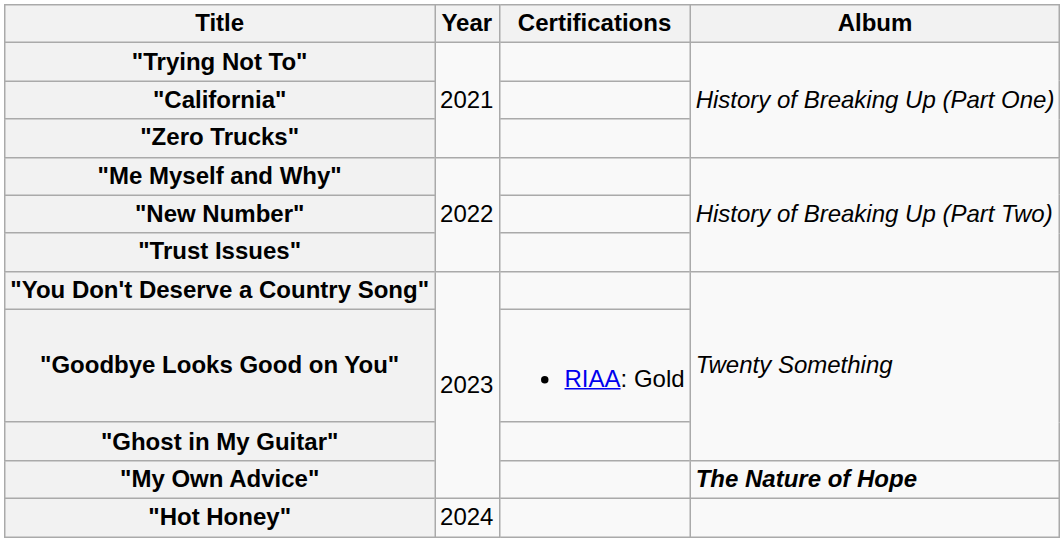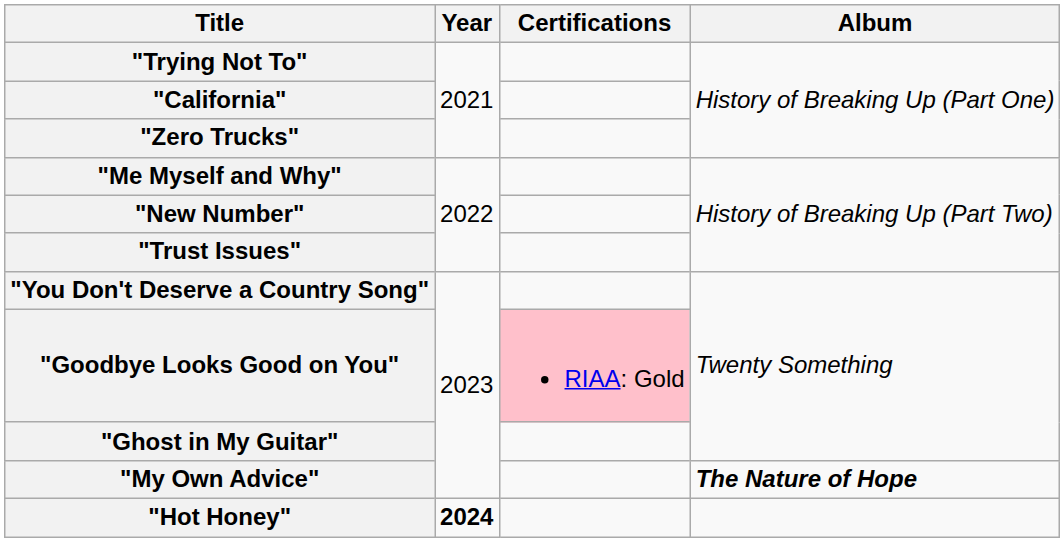(595, 379) no background -> (595, 379) pink background
(467, 517) normal -> (467, 517) bold
